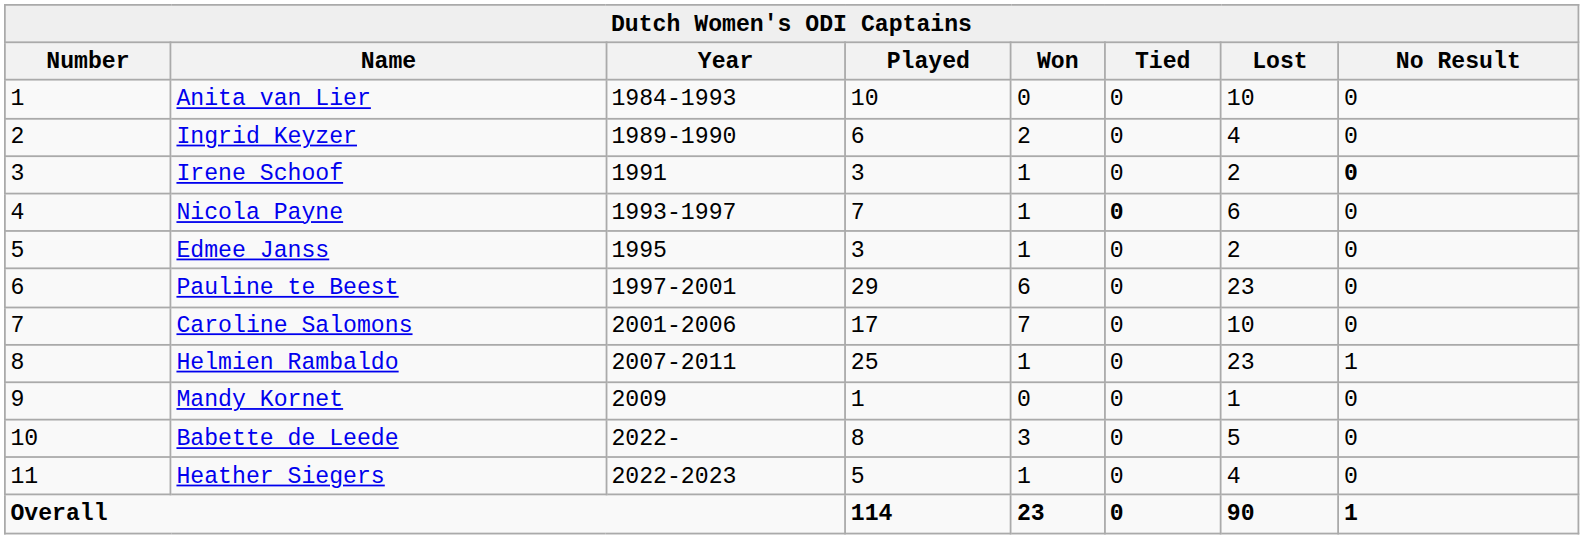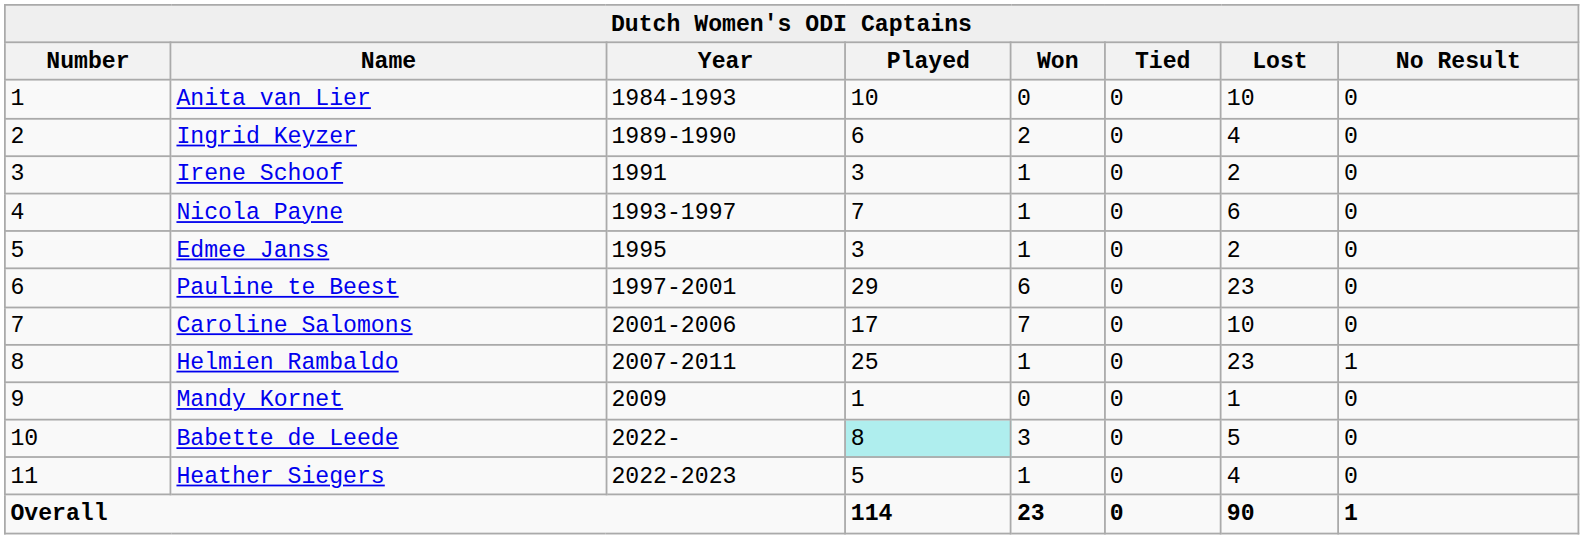(1351, 175) bold -> (1351, 175) normal
(1117, 212) bold -> (1117, 212) normal
(858, 439) no background -> (858, 439) paleturquoise background
